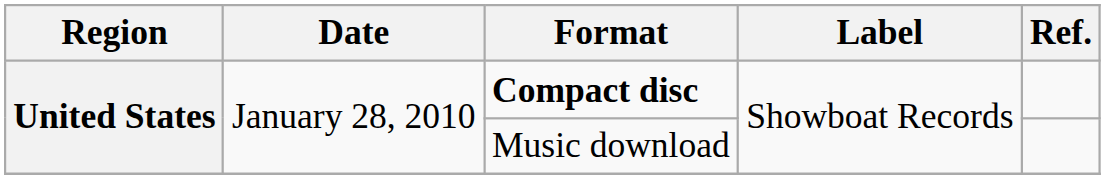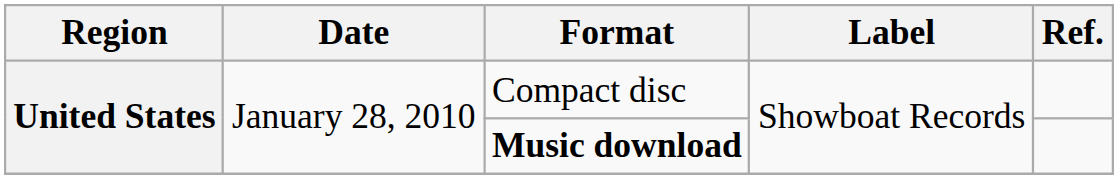(595, 88) bold -> (589, 88) normal
(611, 145) normal -> (617, 145) bold
